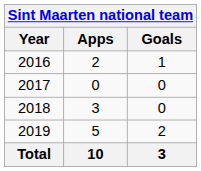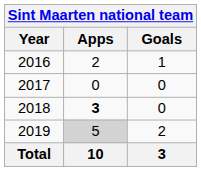(95, 108) normal -> (95, 108) bold
(95, 131) no background -> (95, 131) lightgrey background
